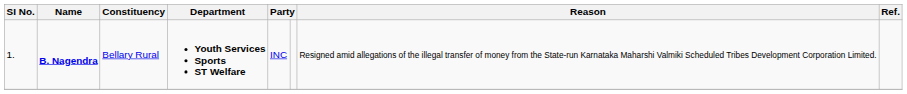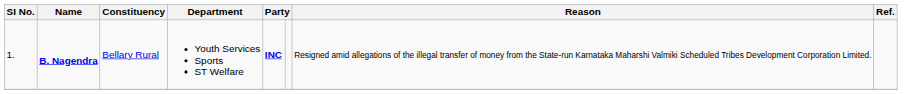(218, 60) bold -> (215, 60) normal
(279, 54) normal -> (273, 54) bold
